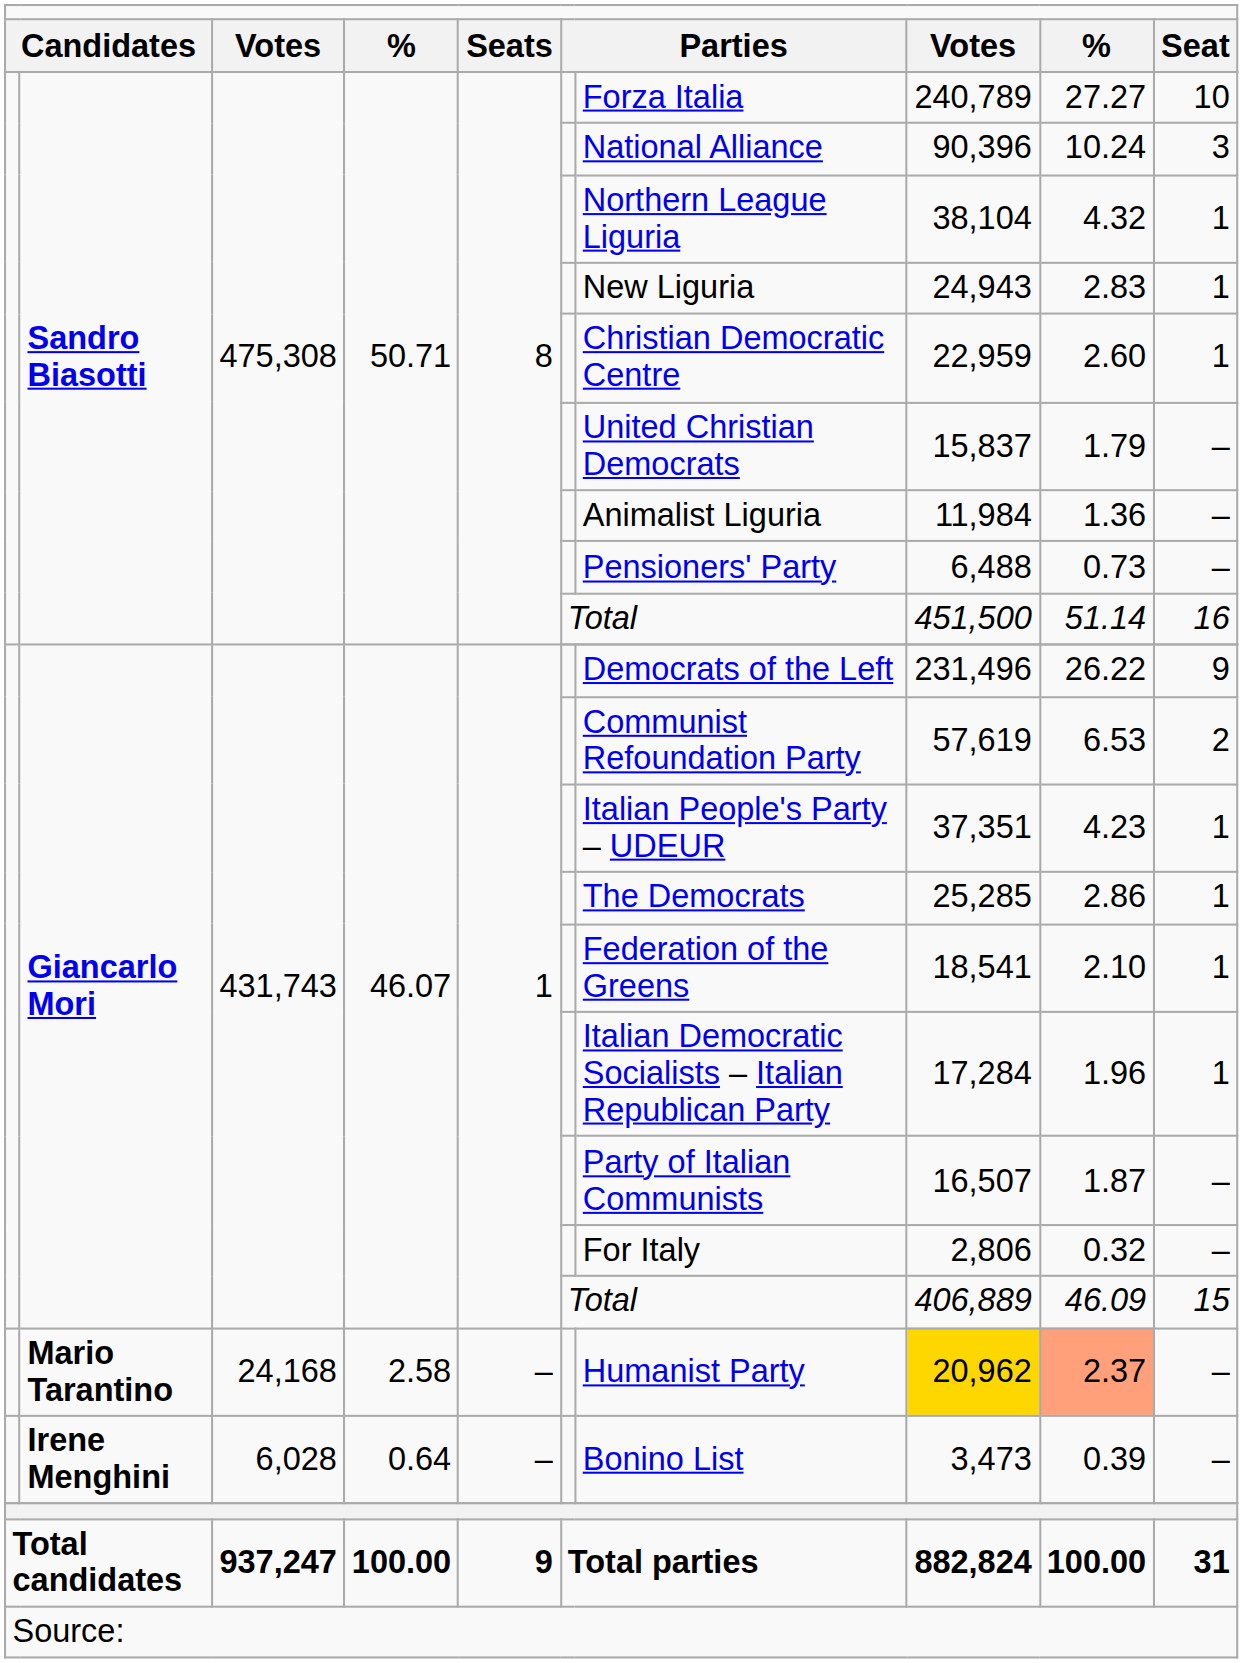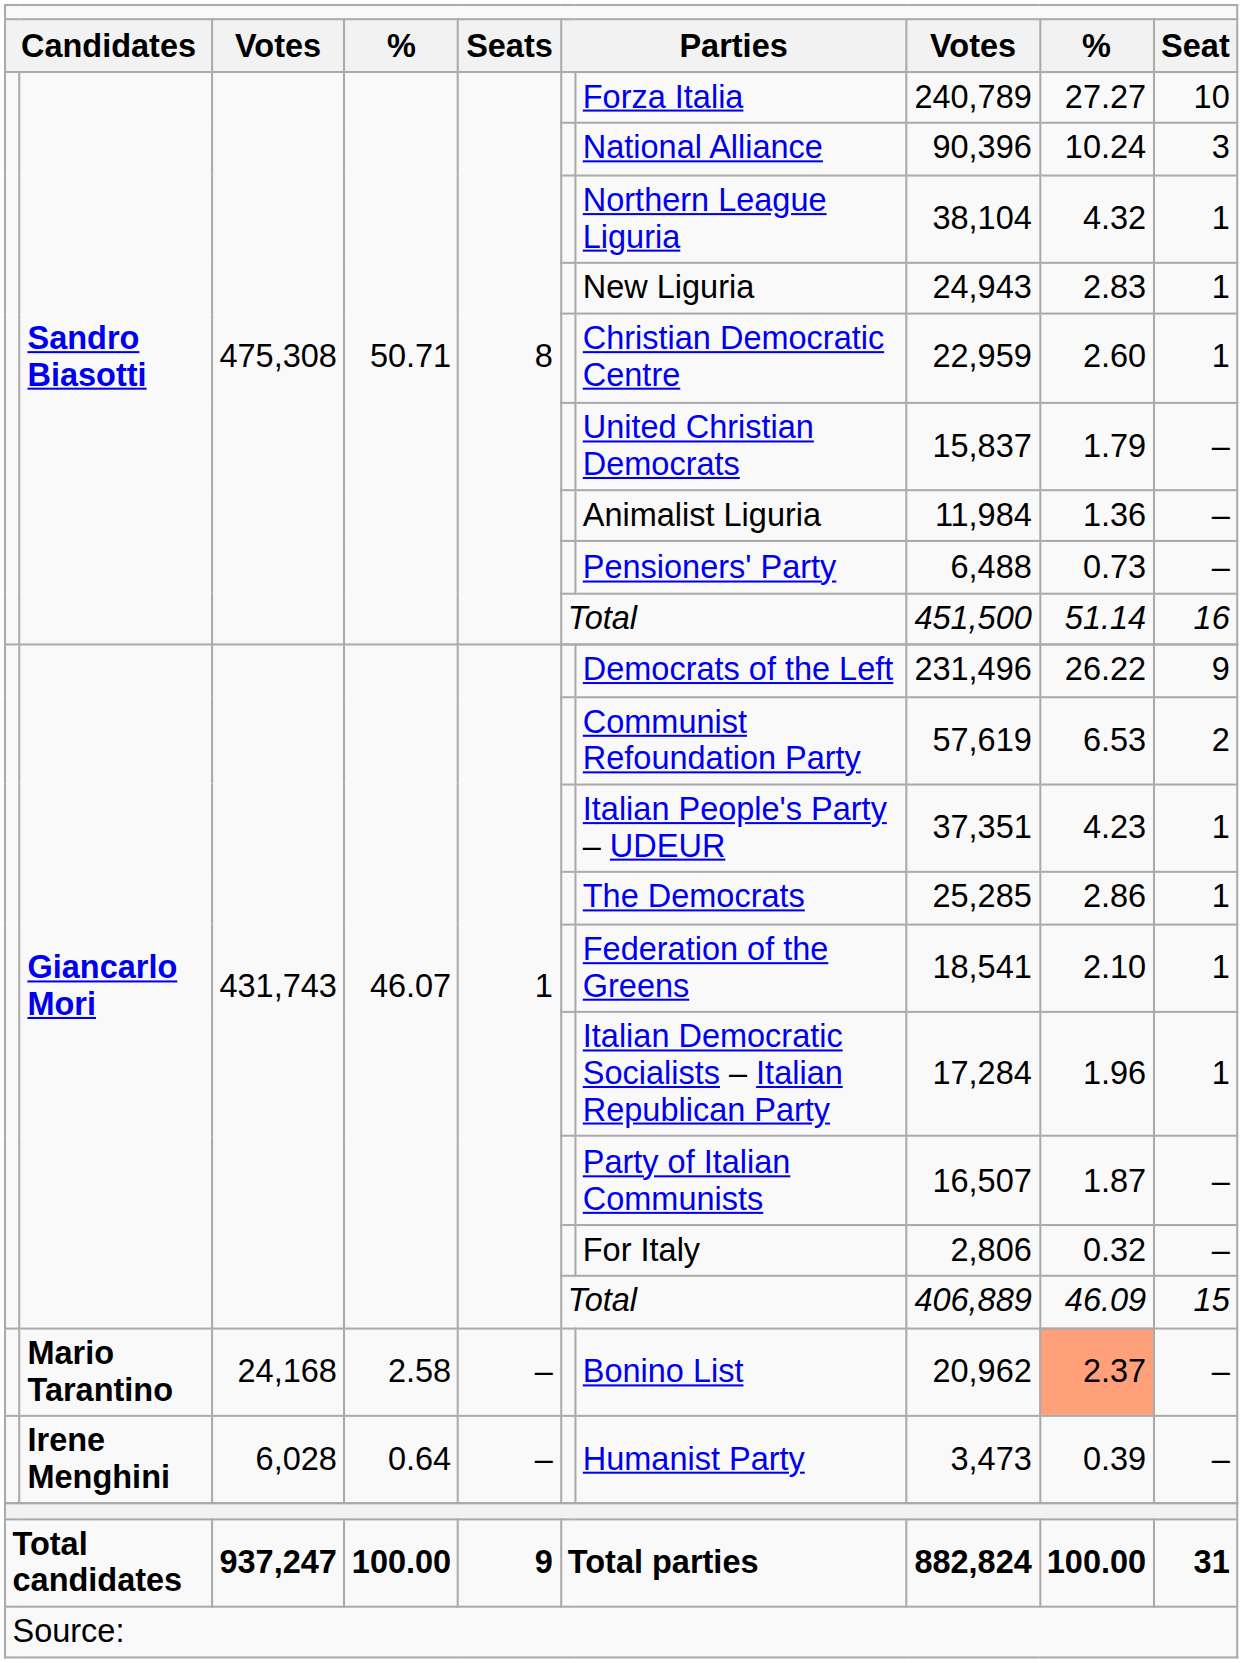(694, 1371) Humanist Party -> (663, 1371) Bonino List
(982, 1371) gold background -> (982, 1371) no background
(663, 1459) Bonino List -> (694, 1459) Humanist Party
